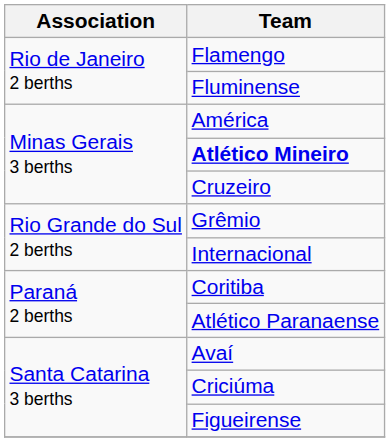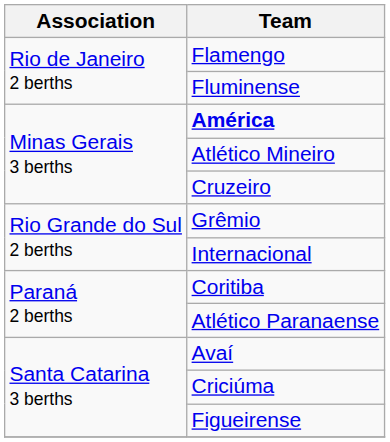(230, 120) normal -> (233, 120) bold
(270, 154) bold -> (263, 154) normal
